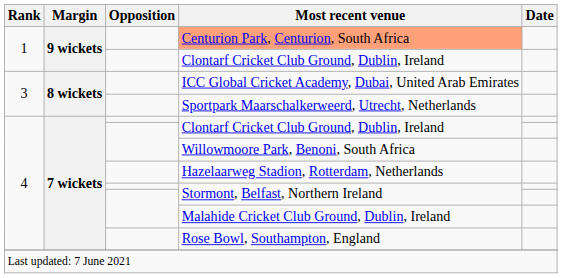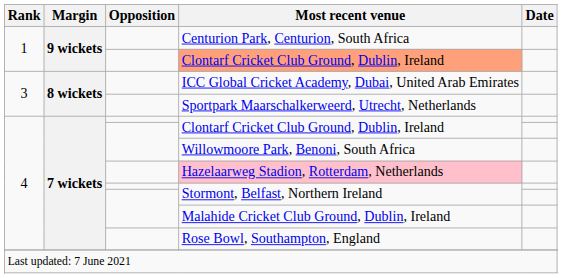(295, 37) lightsalmon background -> (295, 37) no background
(313, 60) no background -> (313, 60) lightsalmon background
(312, 171) no background -> (312, 171) pink background
